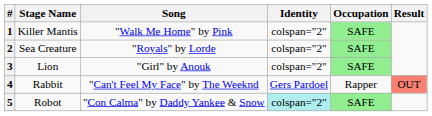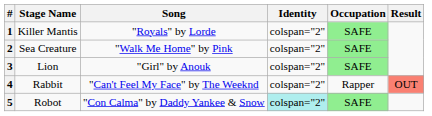(174, 31) "Walk Me Home" by Pink -> (174, 31) "Royals" by Lorde
(174, 48) "Royals" by Lorde -> (174, 48) "Walk Me Home" by Pink
(299, 84) Gers Pardoel -> (298, 84) colspan="2"
